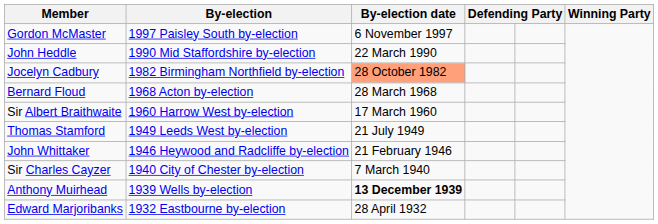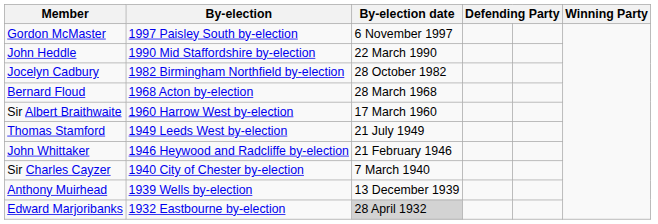(400, 72) lightsalmon background -> (400, 72) no background
(408, 190) bold -> (407, 190) normal
(391, 209) no background -> (391, 209) lightgrey background
